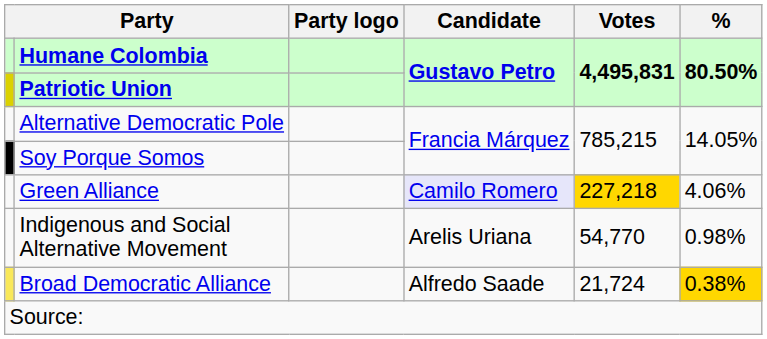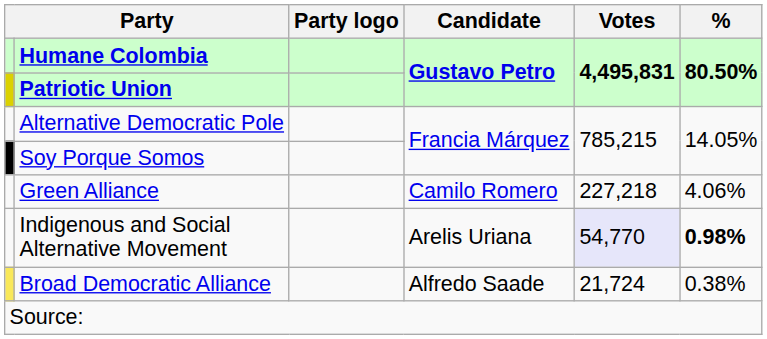(483, 191) lavender background -> (483, 191) no background
(618, 191) gold background -> (618, 191) no background
(612, 237) no background -> (612, 237) lavender background
(715, 237) normal -> (715, 237) bold
(715, 283) gold background -> (715, 283) no background
